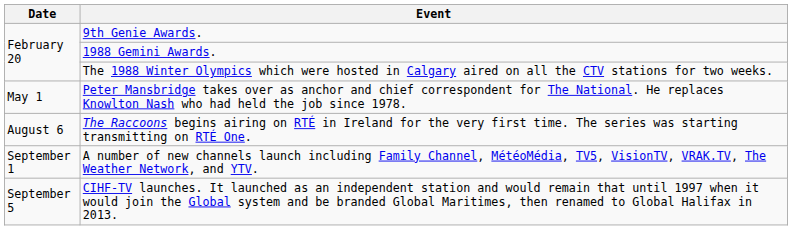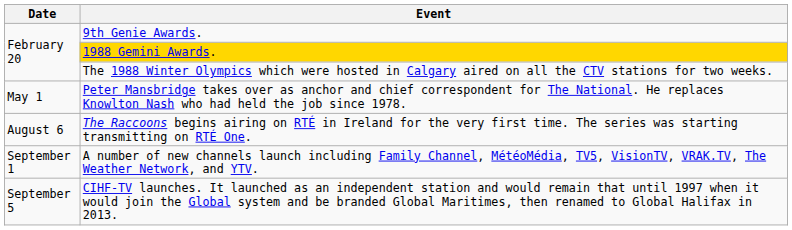(150, 52) no background -> (150, 52) gold background
